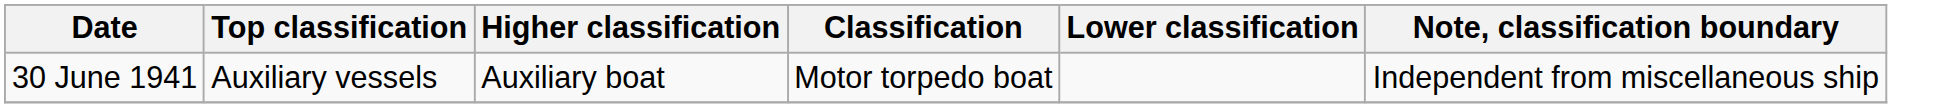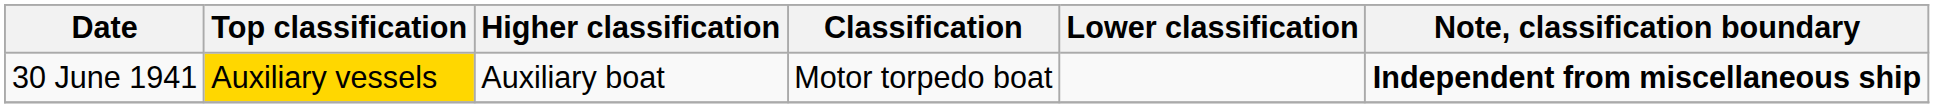(324, 77) no background -> (324, 77) gold background
(1626, 77) normal -> (1647, 77) bold
